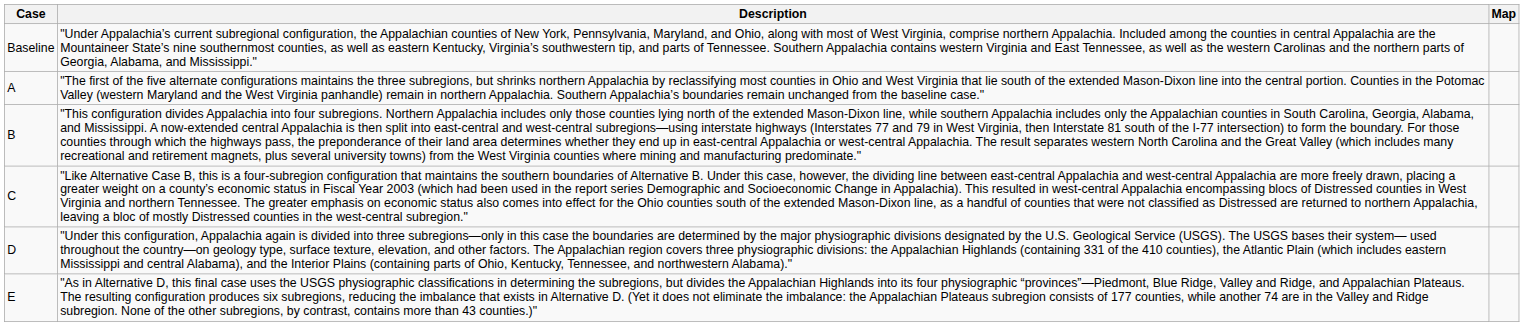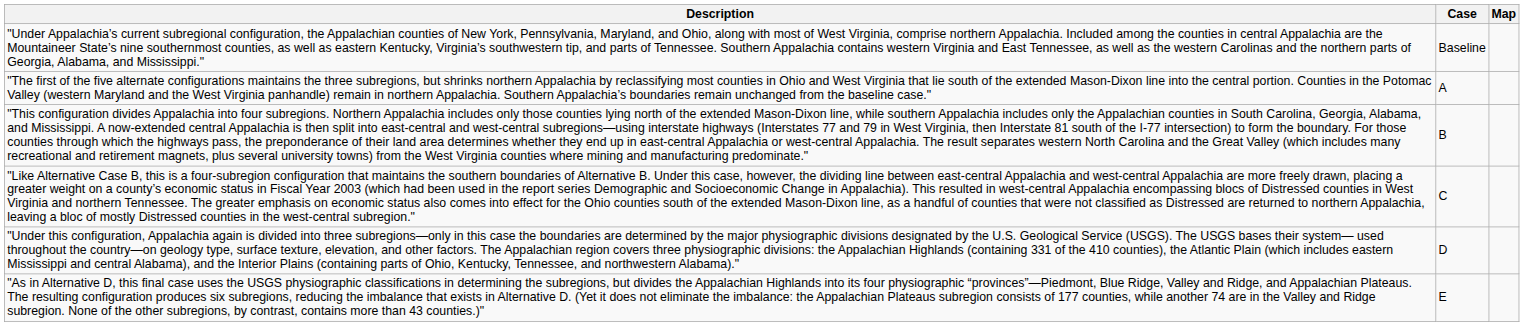columns swapped: (31, 14) <-> (773, 14)
